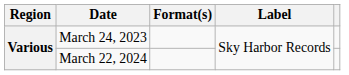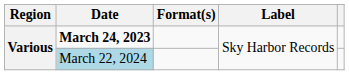(103, 37) normal -> (105, 37) bold
(103, 59) no background -> (103, 59) lightblue background
